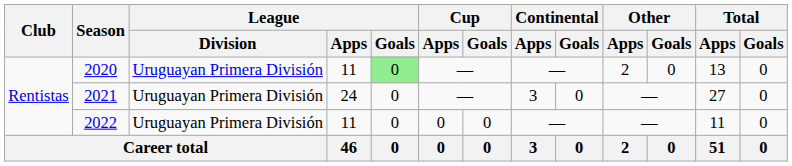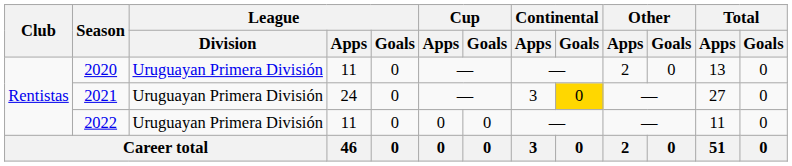(395, 69) lightgreen background -> (395, 69) no background
(579, 95) no background -> (579, 95) gold background
